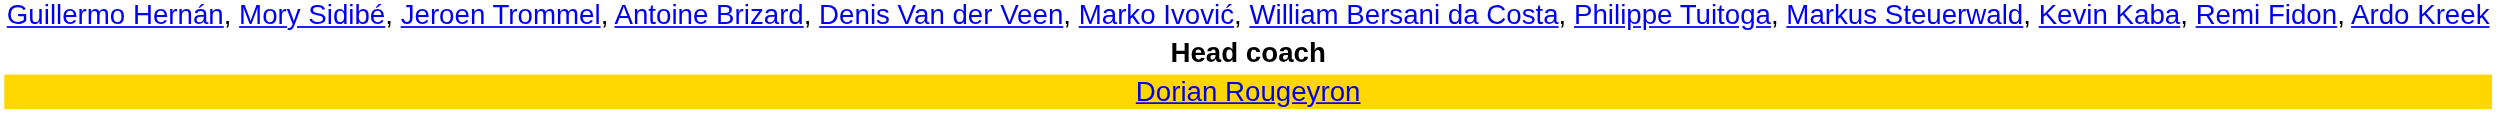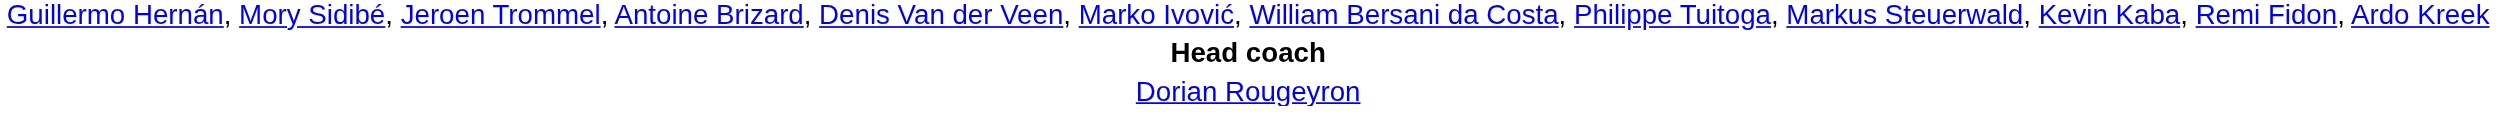(1248, 91) gold background -> (1248, 91) no background
